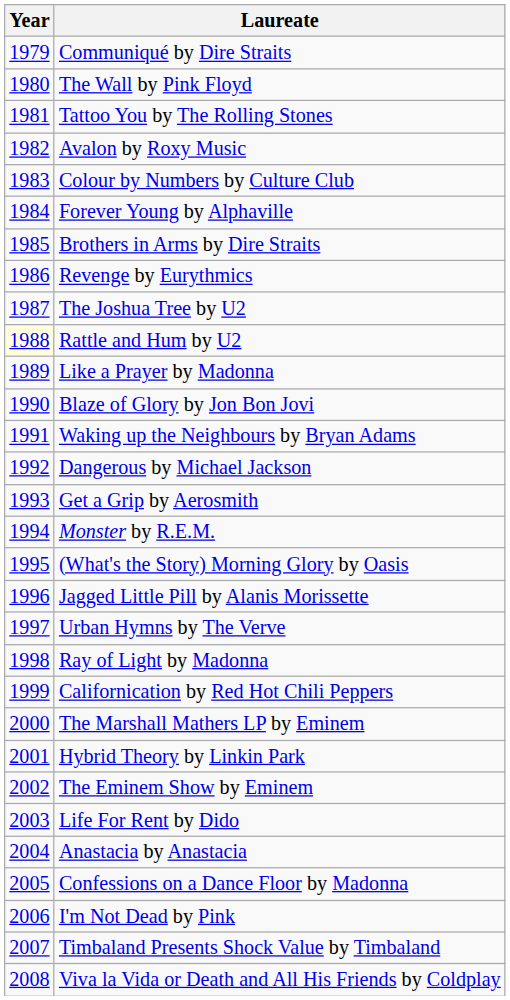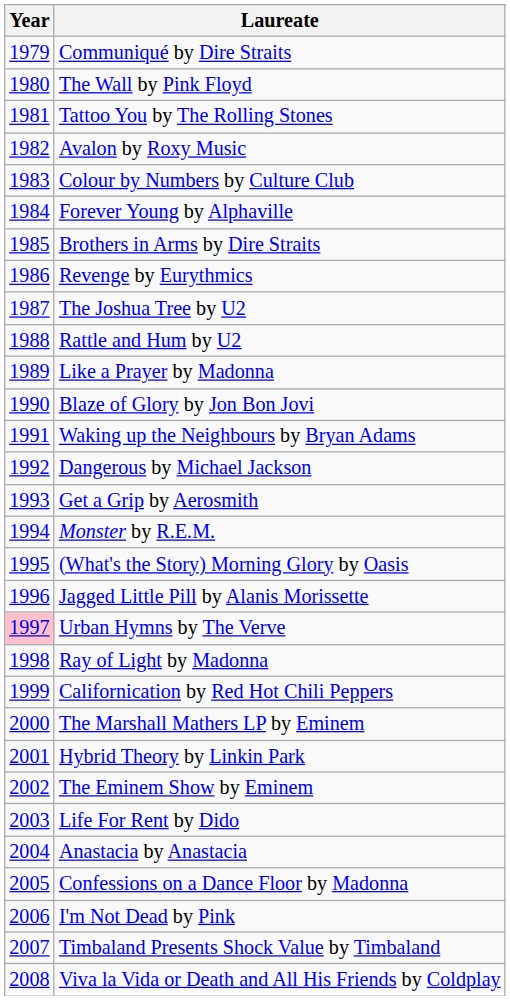(29, 340) lightyellow background -> (29, 340) no background
(29, 627) no background -> (29, 627) pink background
